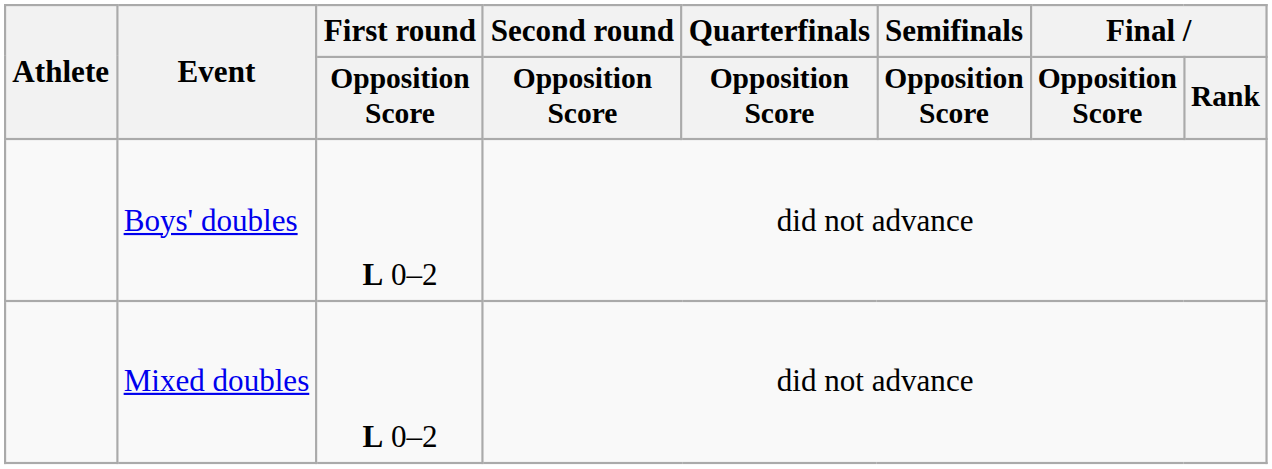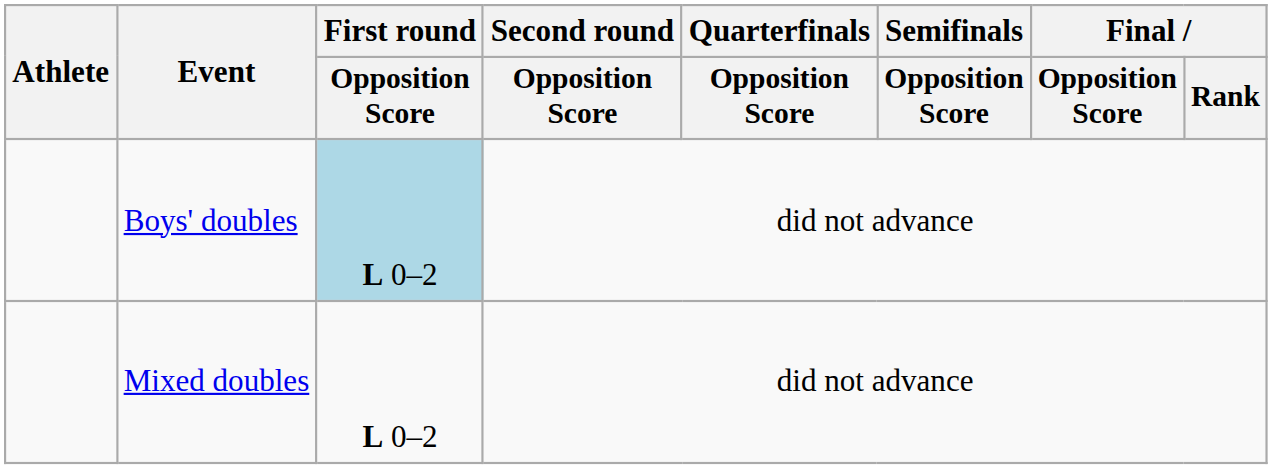(400, 275) no background -> (400, 275) lightblue background
